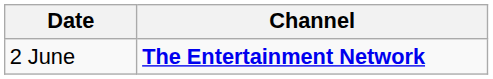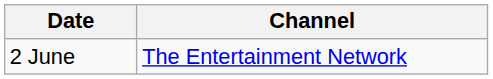(284, 56) bold -> (275, 56) normal
